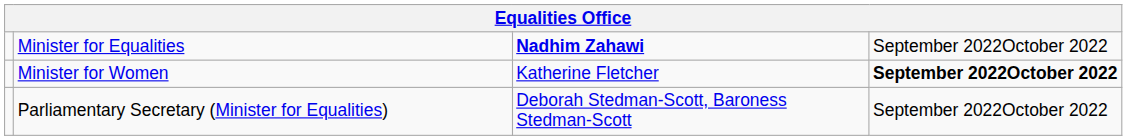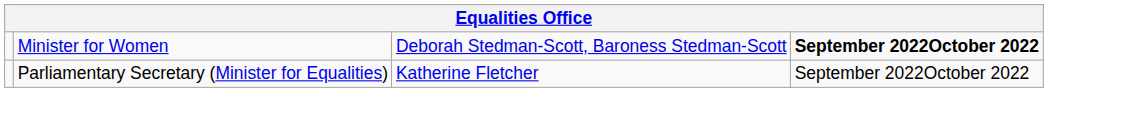- row: (101, 45)
(587, 73) Katherine Fletcher -> (591, 45) Deborah Stedman-Scott, Baroness Stedman-Scott
(651, 111) Deborah Stedman-Scott, Baroness Stedman-Scott -> (467, 73) Katherine Fletcher
